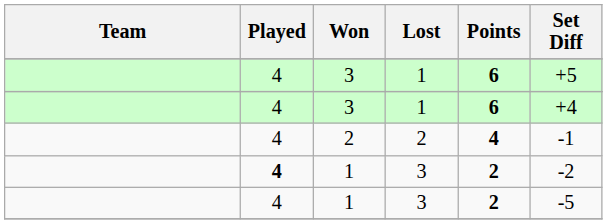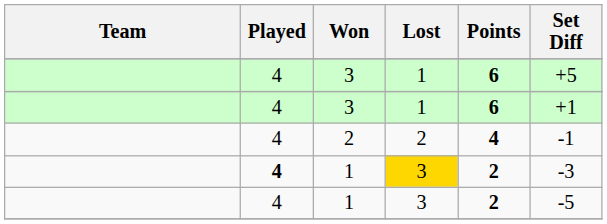(566, 107) +4 -> (566, 107) +1
(421, 171) no background -> (421, 171) gold background
(566, 171) -2 -> (566, 171) -3
